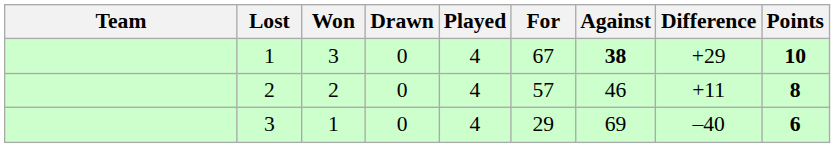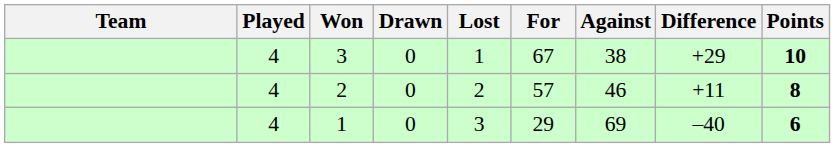columns swapped: (475, 21) <-> (269, 21)
(616, 55) bold -> (616, 55) normal
